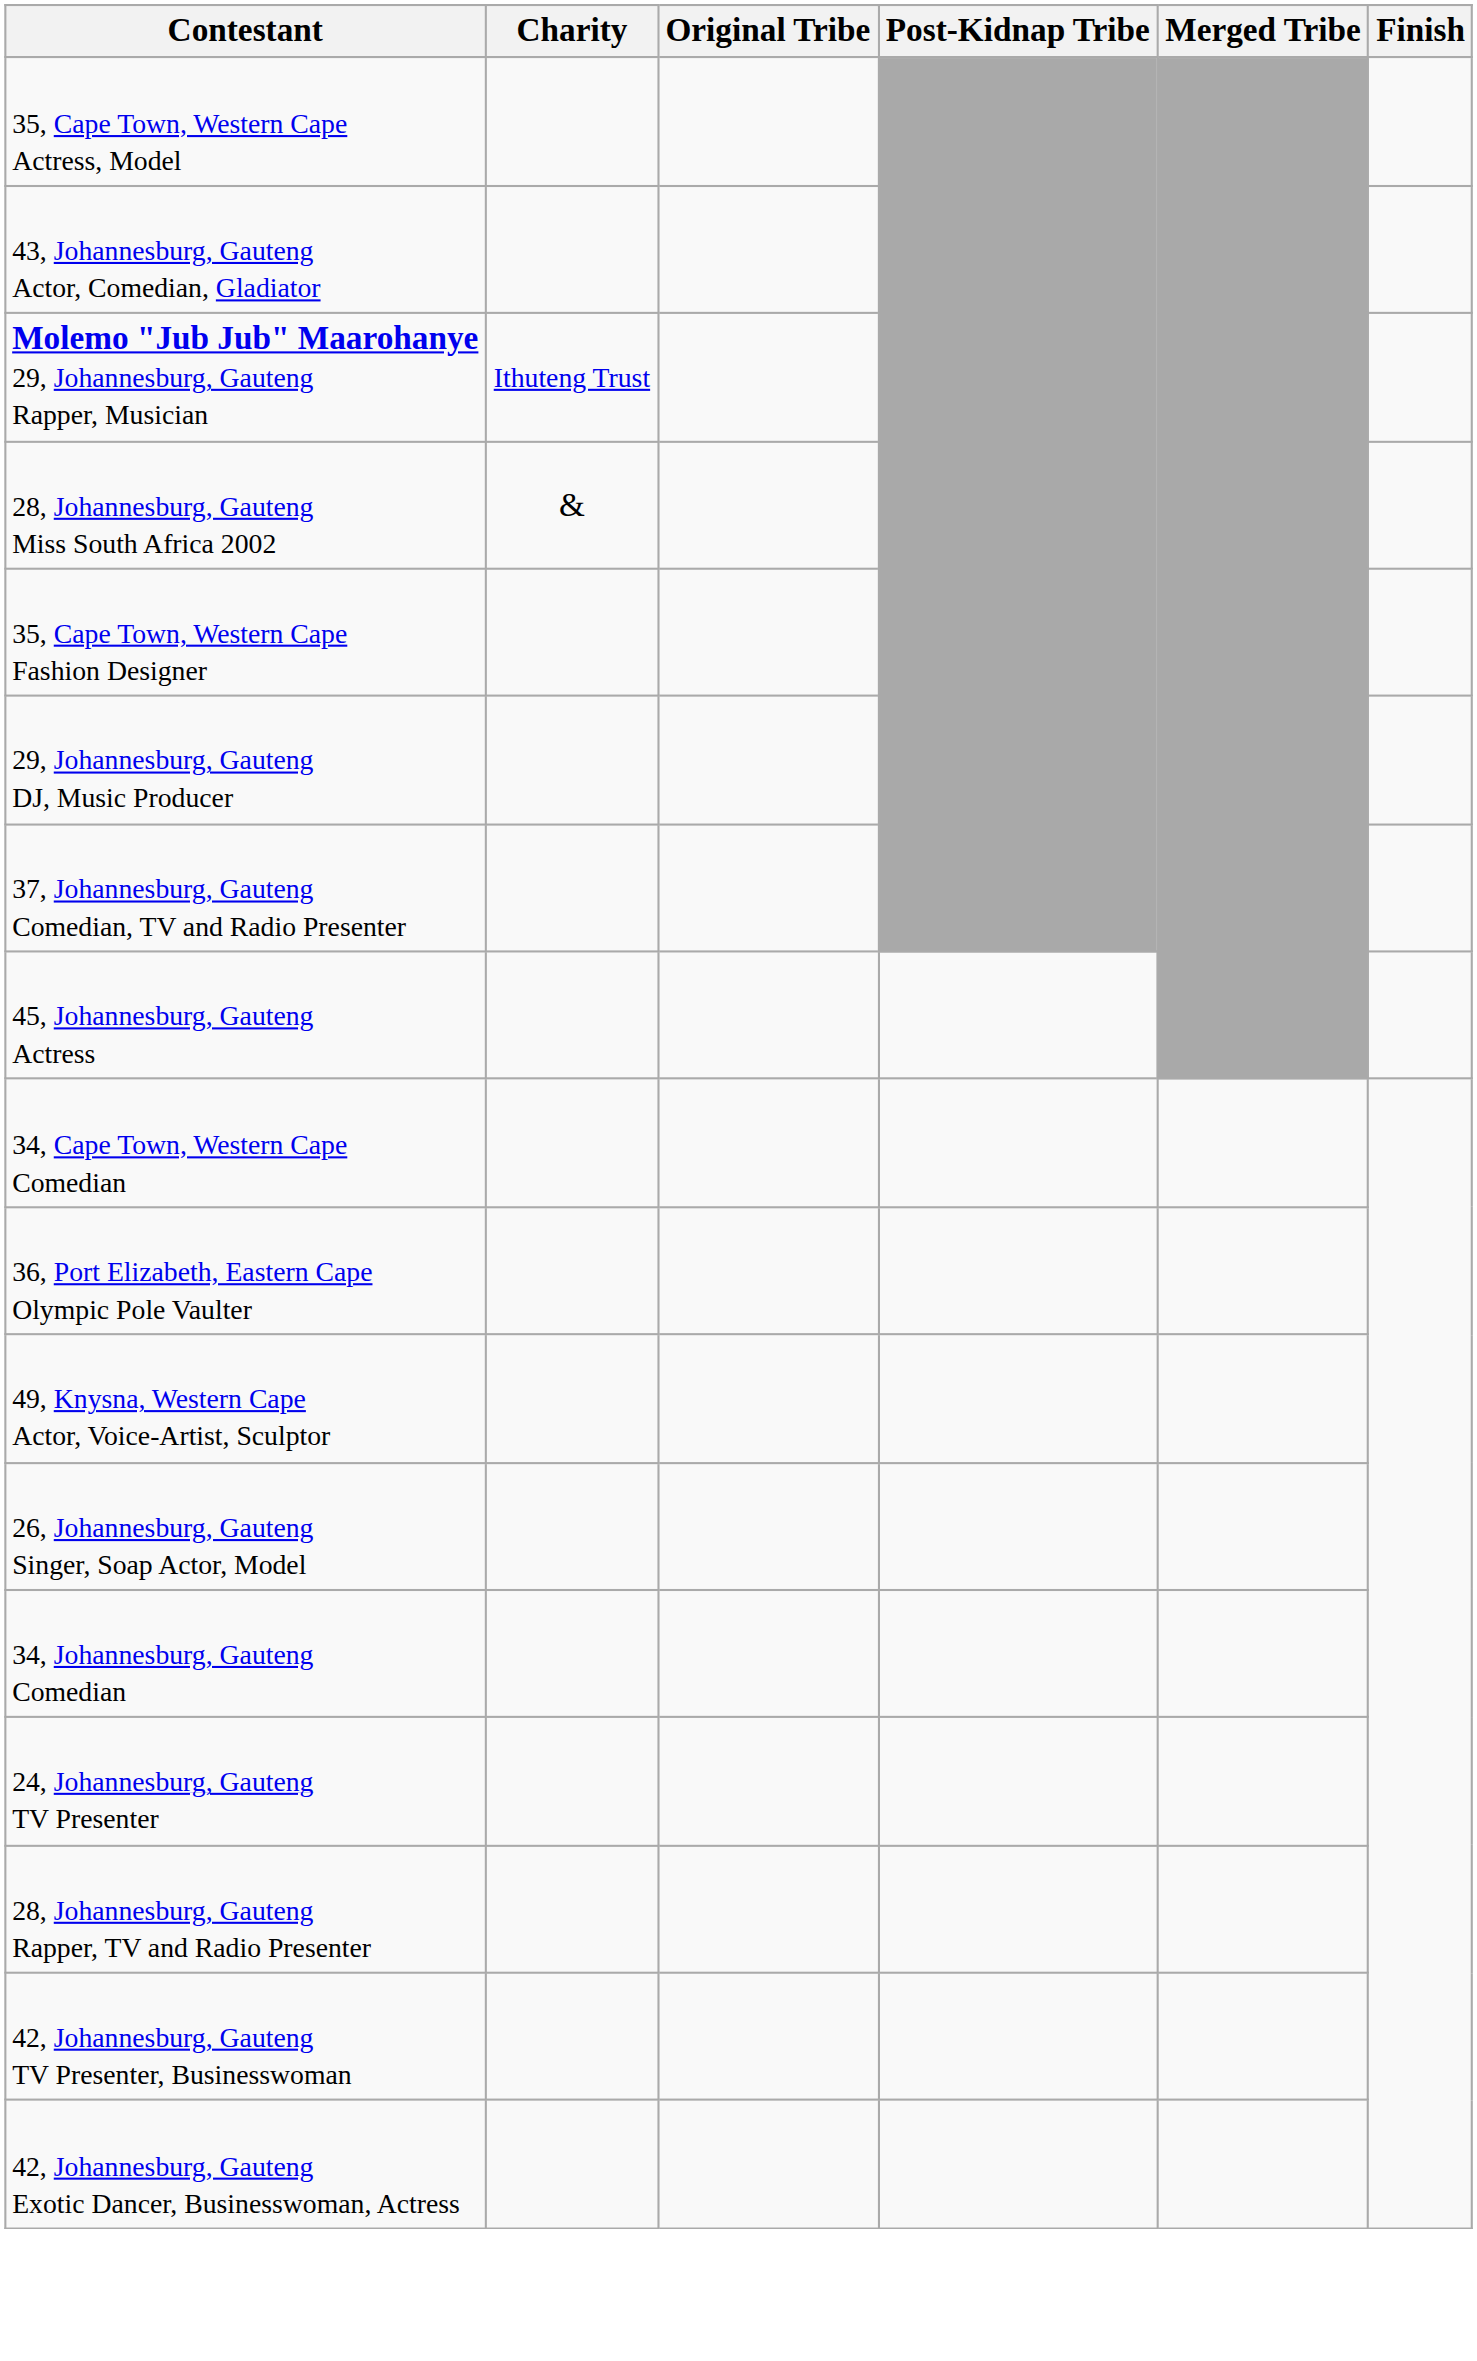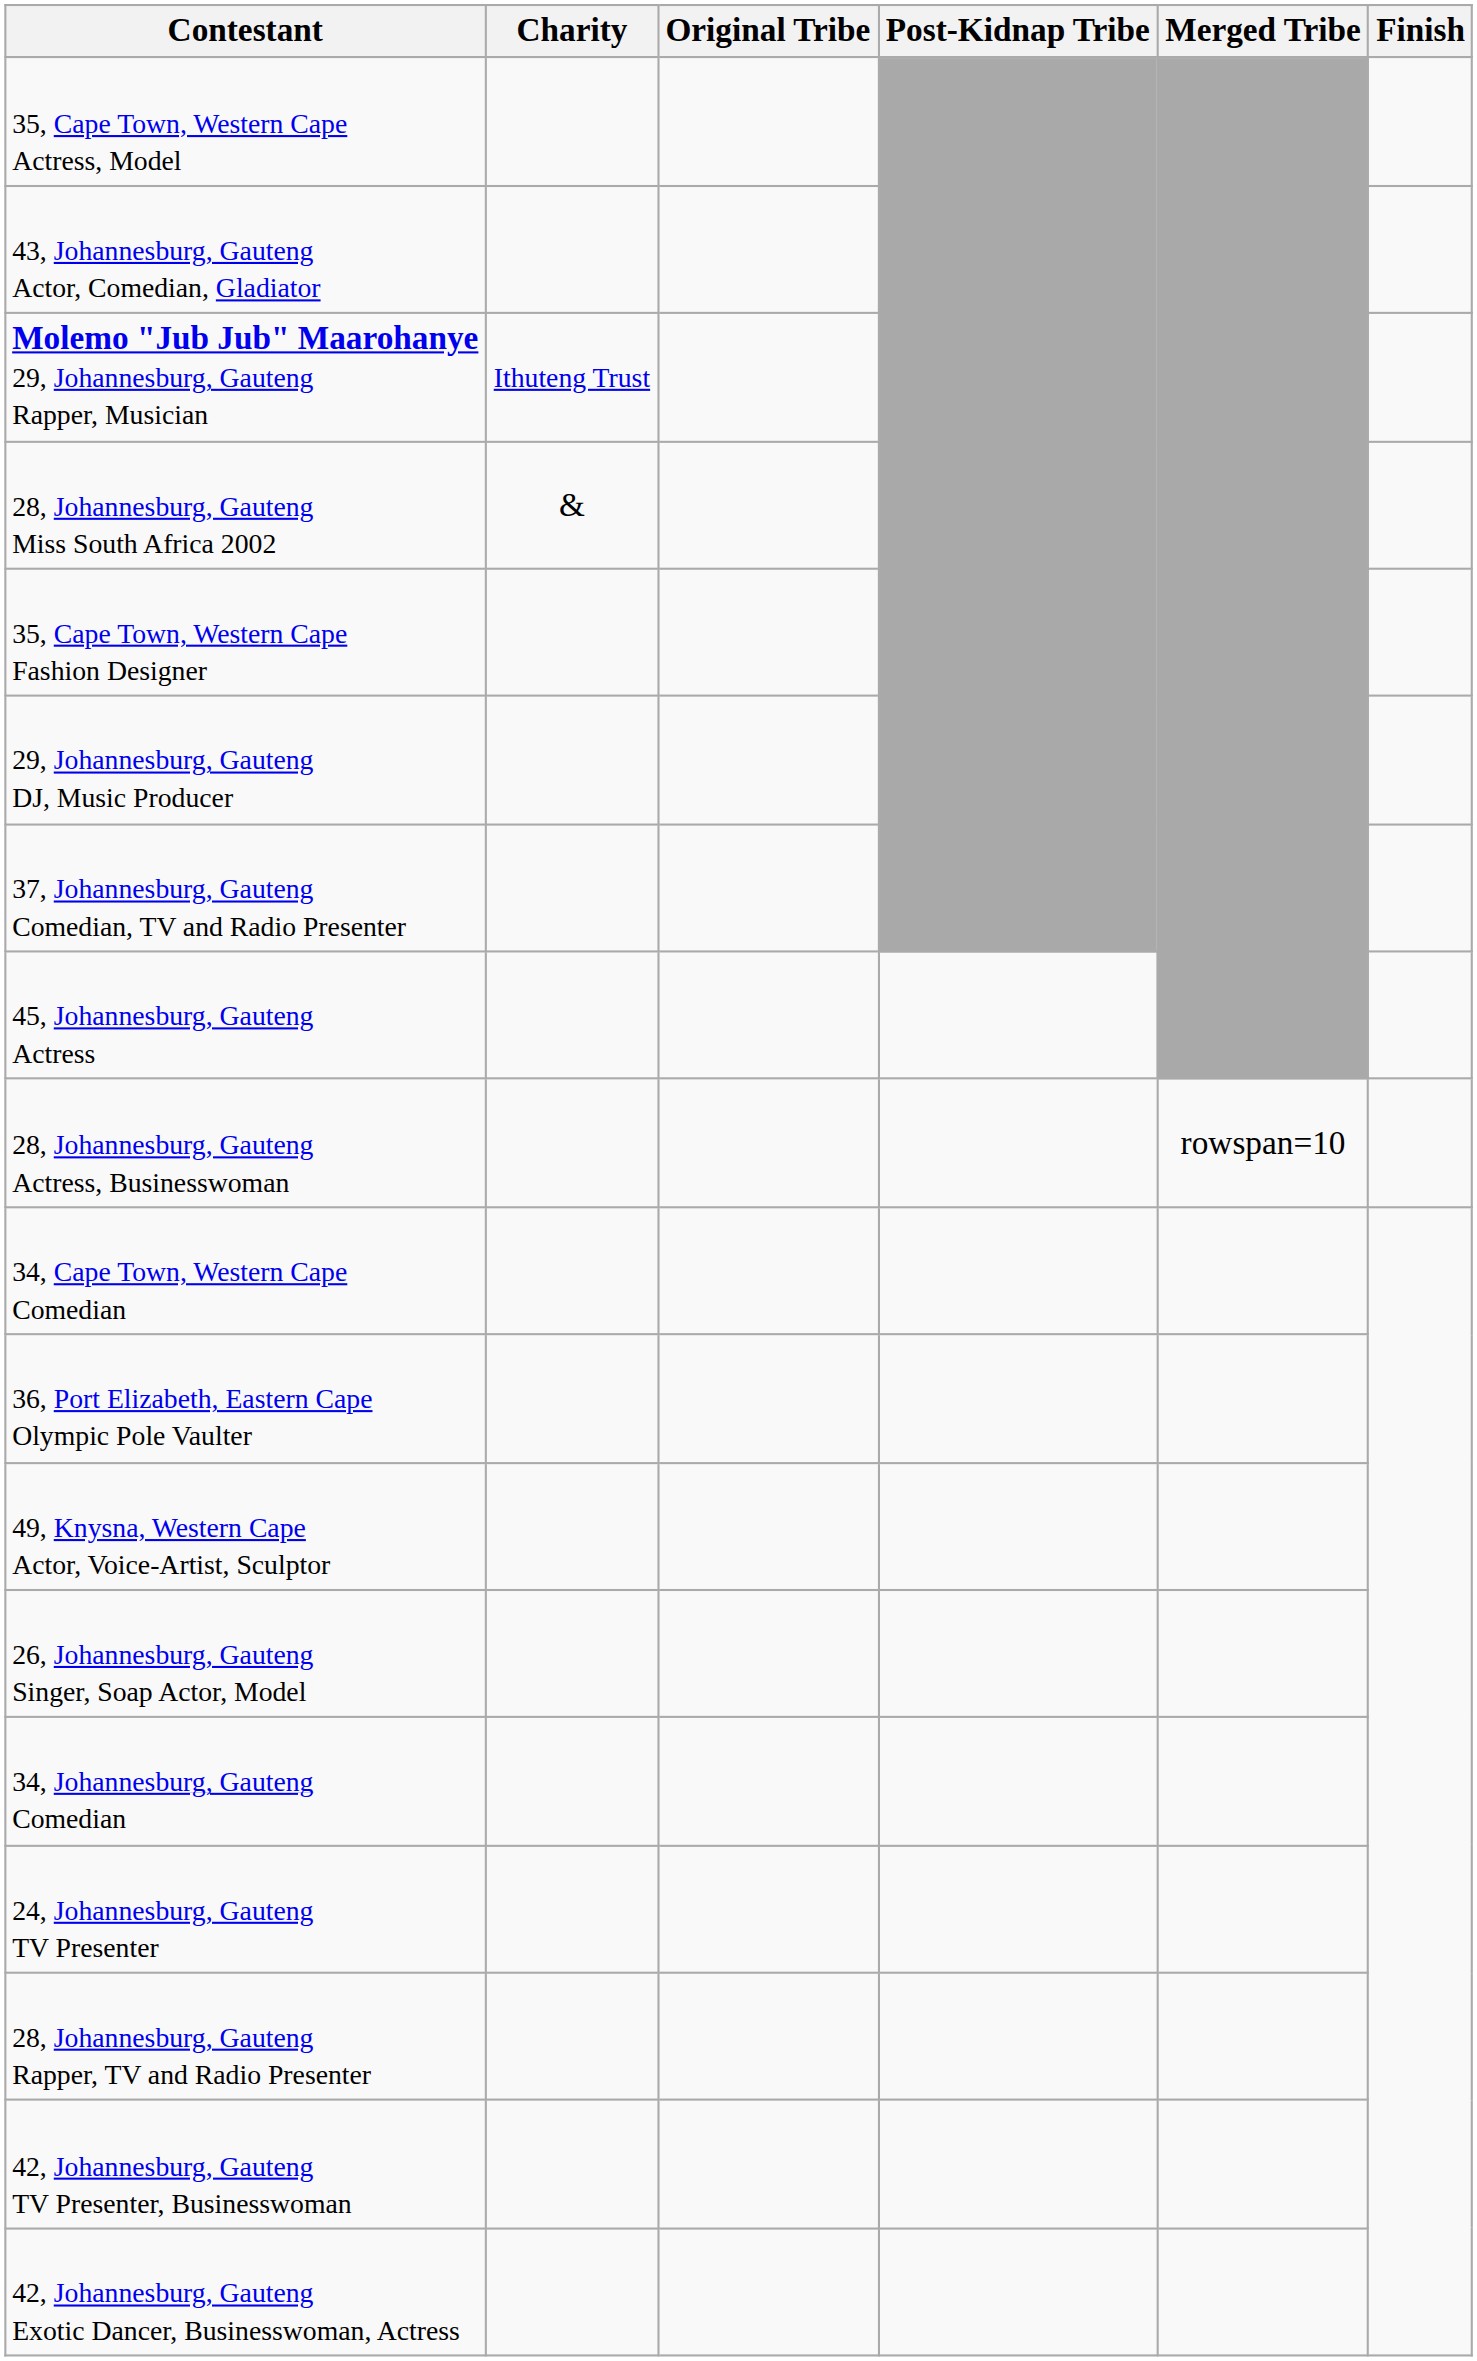+ row: (163, 1163)
